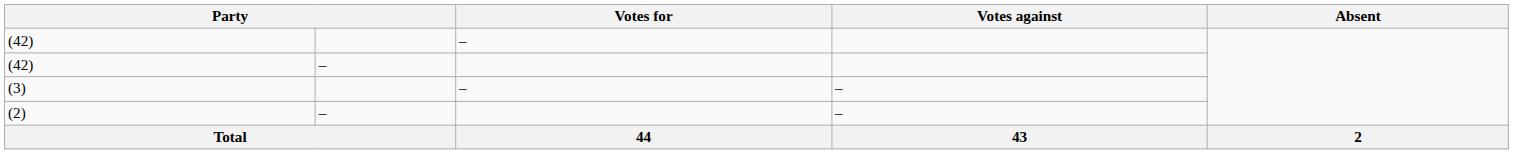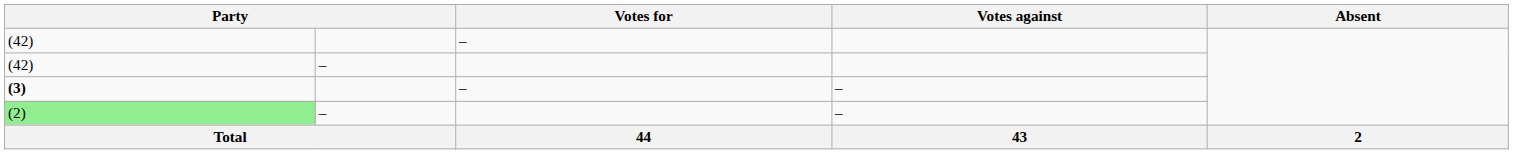(17, 88) normal -> (17, 88) bold
(17, 112) no background -> (17, 112) lightgreen background
